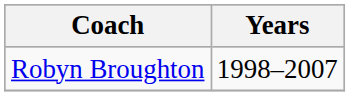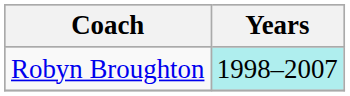(277, 68) no background -> (277, 68) paleturquoise background
